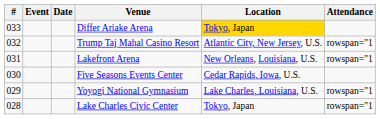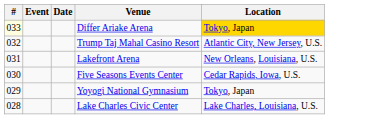- column: (350, 12)
(14, 28) no background -> (14, 28) lightyellow background
(261, 91) Lake Charles, Louisiana, U.S. -> (229, 91) Tokyo, Japan
(229, 106) Tokyo, Japan -> (261, 106) Lake Charles, Louisiana, U.S.
